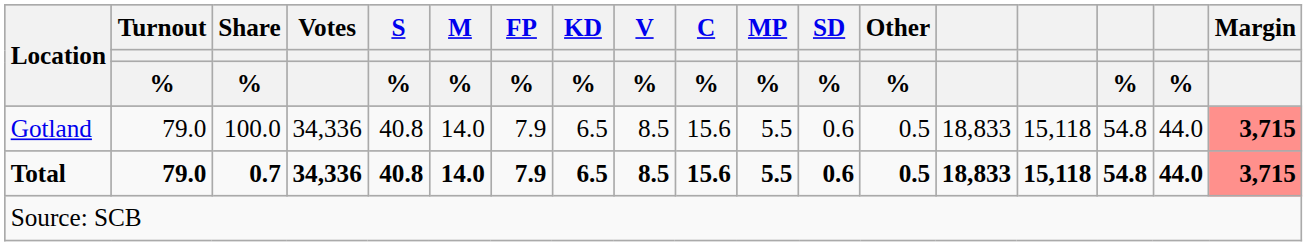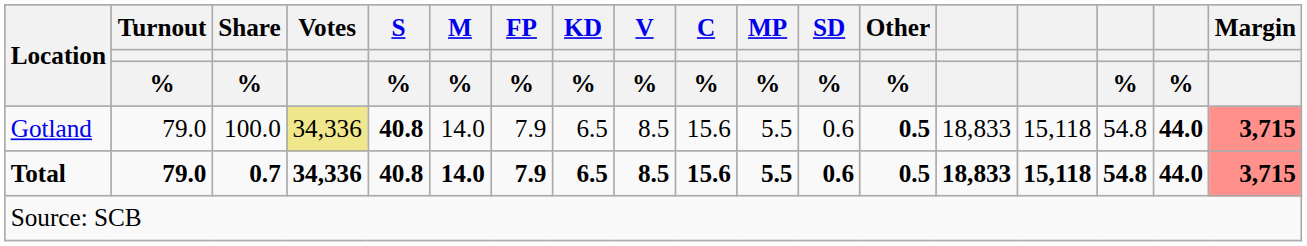(327, 128) no background -> (327, 128) khaki background
(401, 128) normal -> (401, 128) bold
(914, 128) normal -> (914, 128) bold
(1181, 128) normal -> (1181, 128) bold
